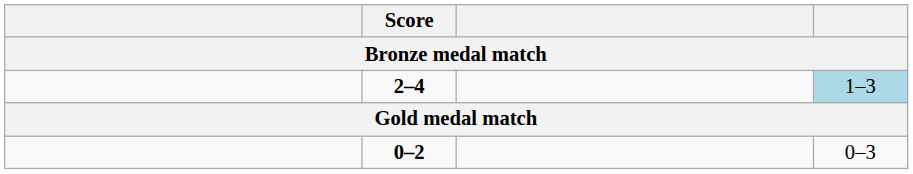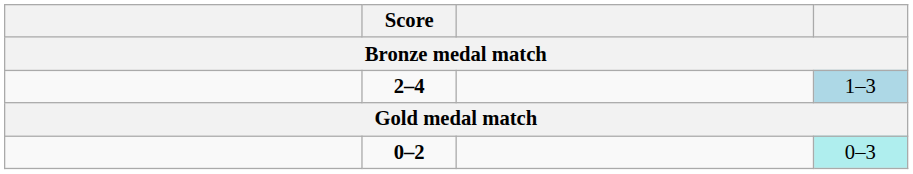(860, 151) no background -> (860, 151) paleturquoise background
